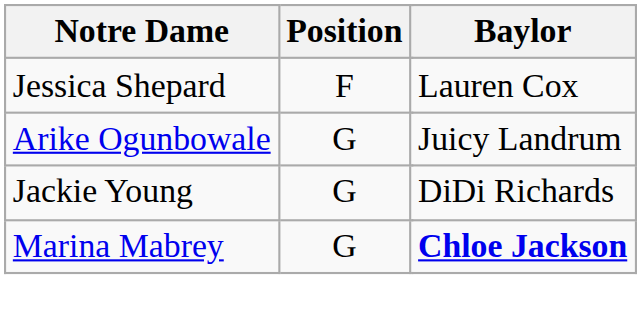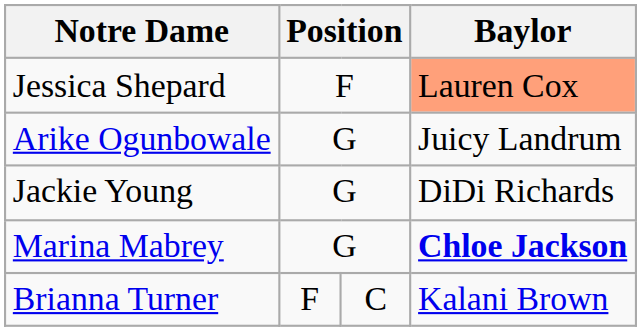(498, 84) no background -> (498, 84) lightsalmon background
+ row: (116, 298)
